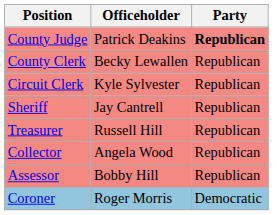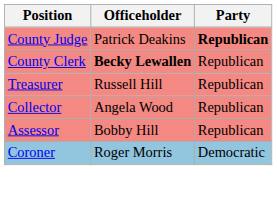(141, 61) normal -> (143, 61) bold
- row: (46, 84)
- row: (28, 107)
